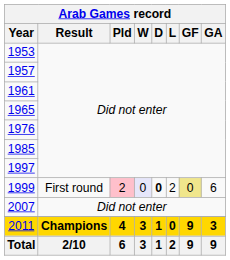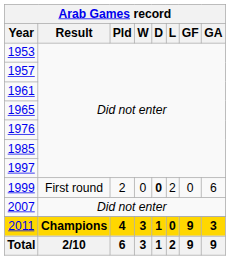(122, 187) pink background -> (122, 187) no background
(143, 187) lavender background -> (143, 187) no background
(190, 187) khaki background -> (190, 187) no background
